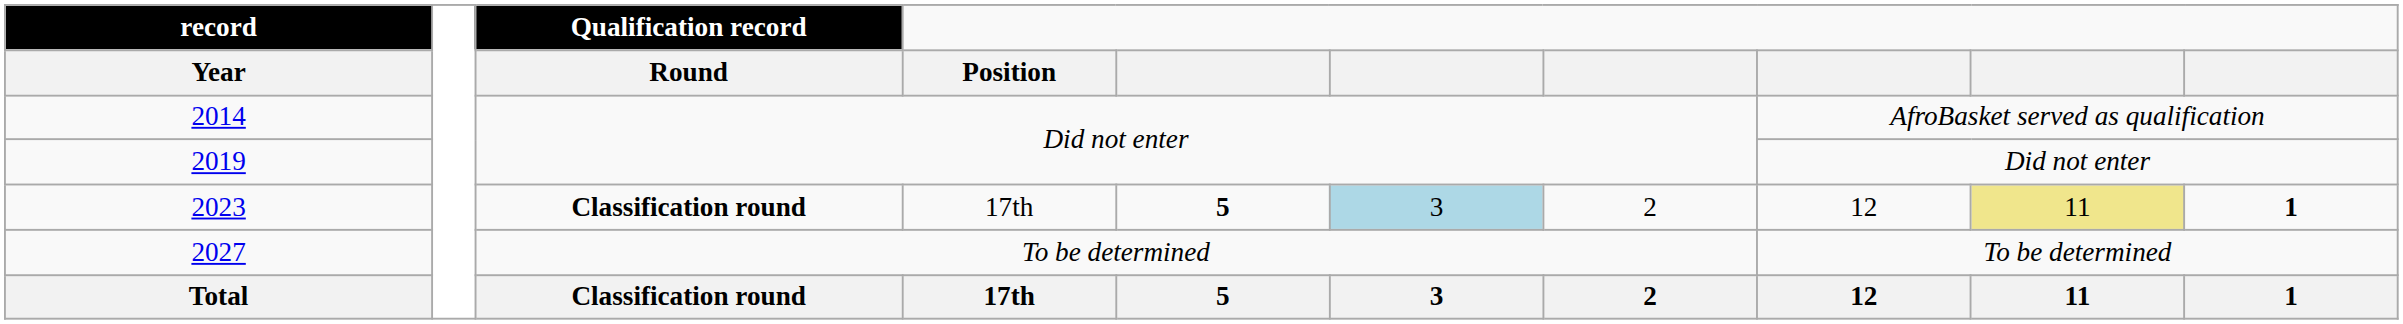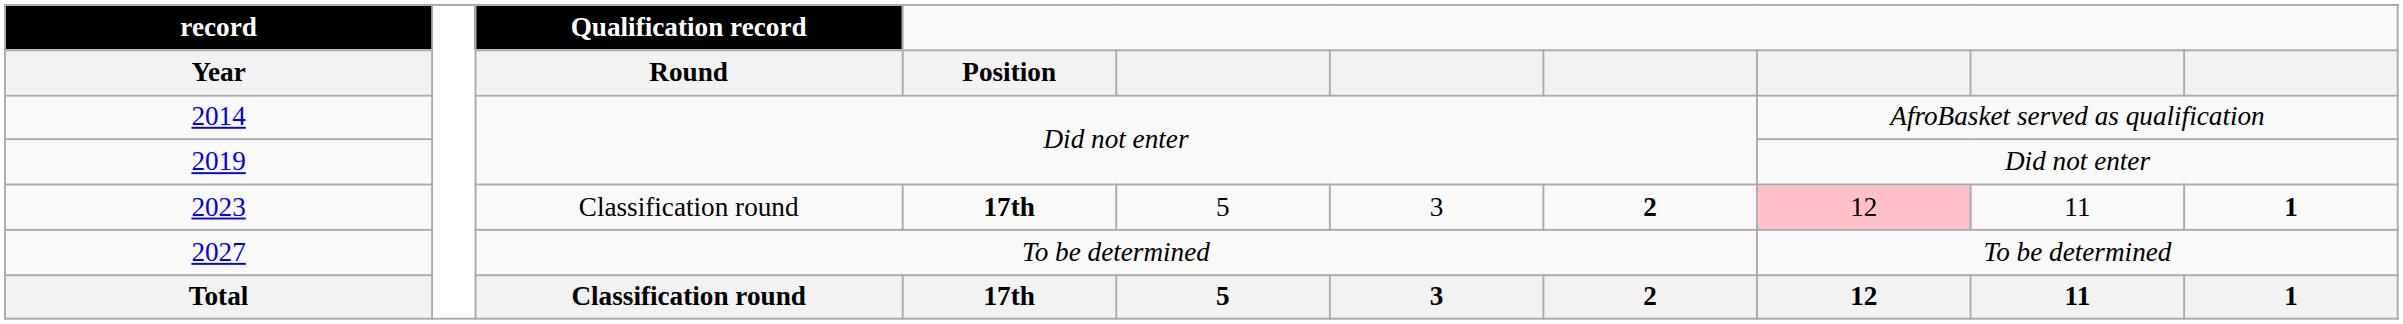(689, 206) bold -> (689, 206) normal
(1009, 206) normal -> (1009, 206) bold
(1223, 206) bold -> (1223, 206) normal
(1436, 206) lightblue background -> (1436, 206) no background
(1650, 206) normal -> (1650, 206) bold
(1864, 206) no background -> (1864, 206) pink background
(2077, 206) khaki background -> (2077, 206) no background
